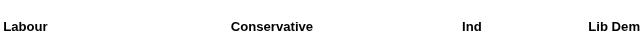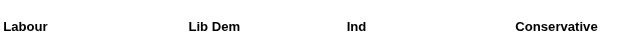columns swapped: (614, 8) <-> (272, 8)
